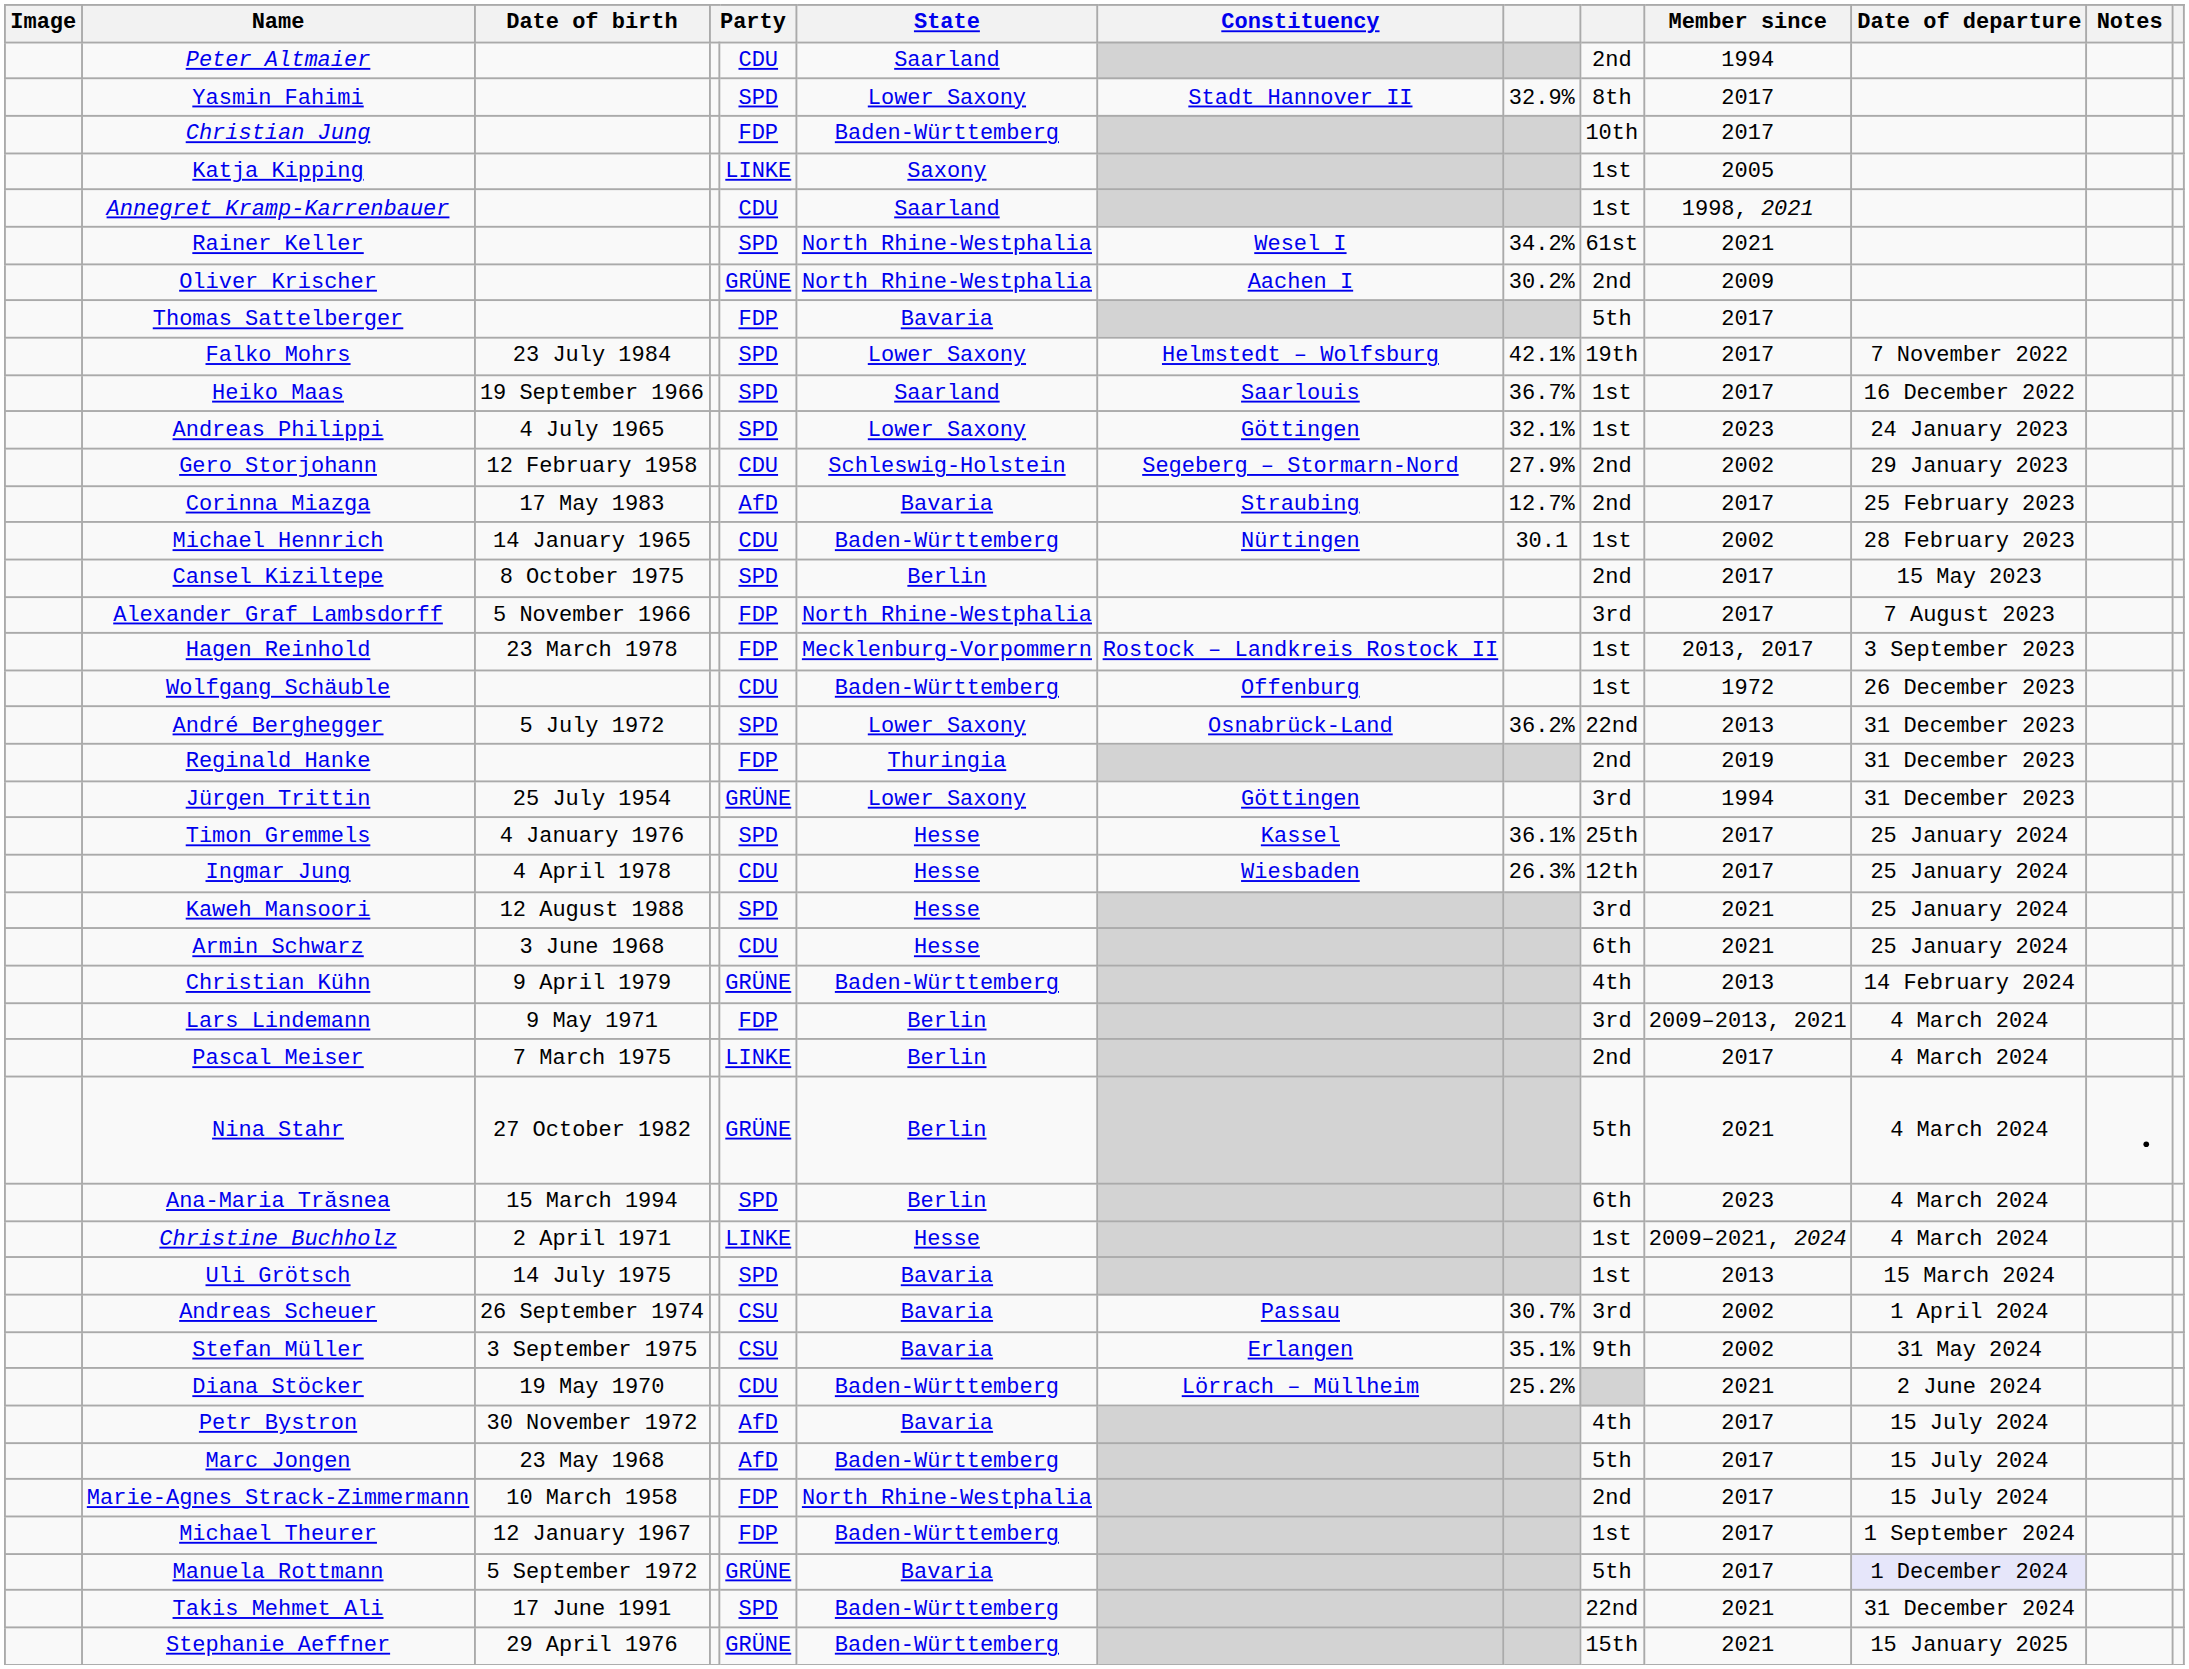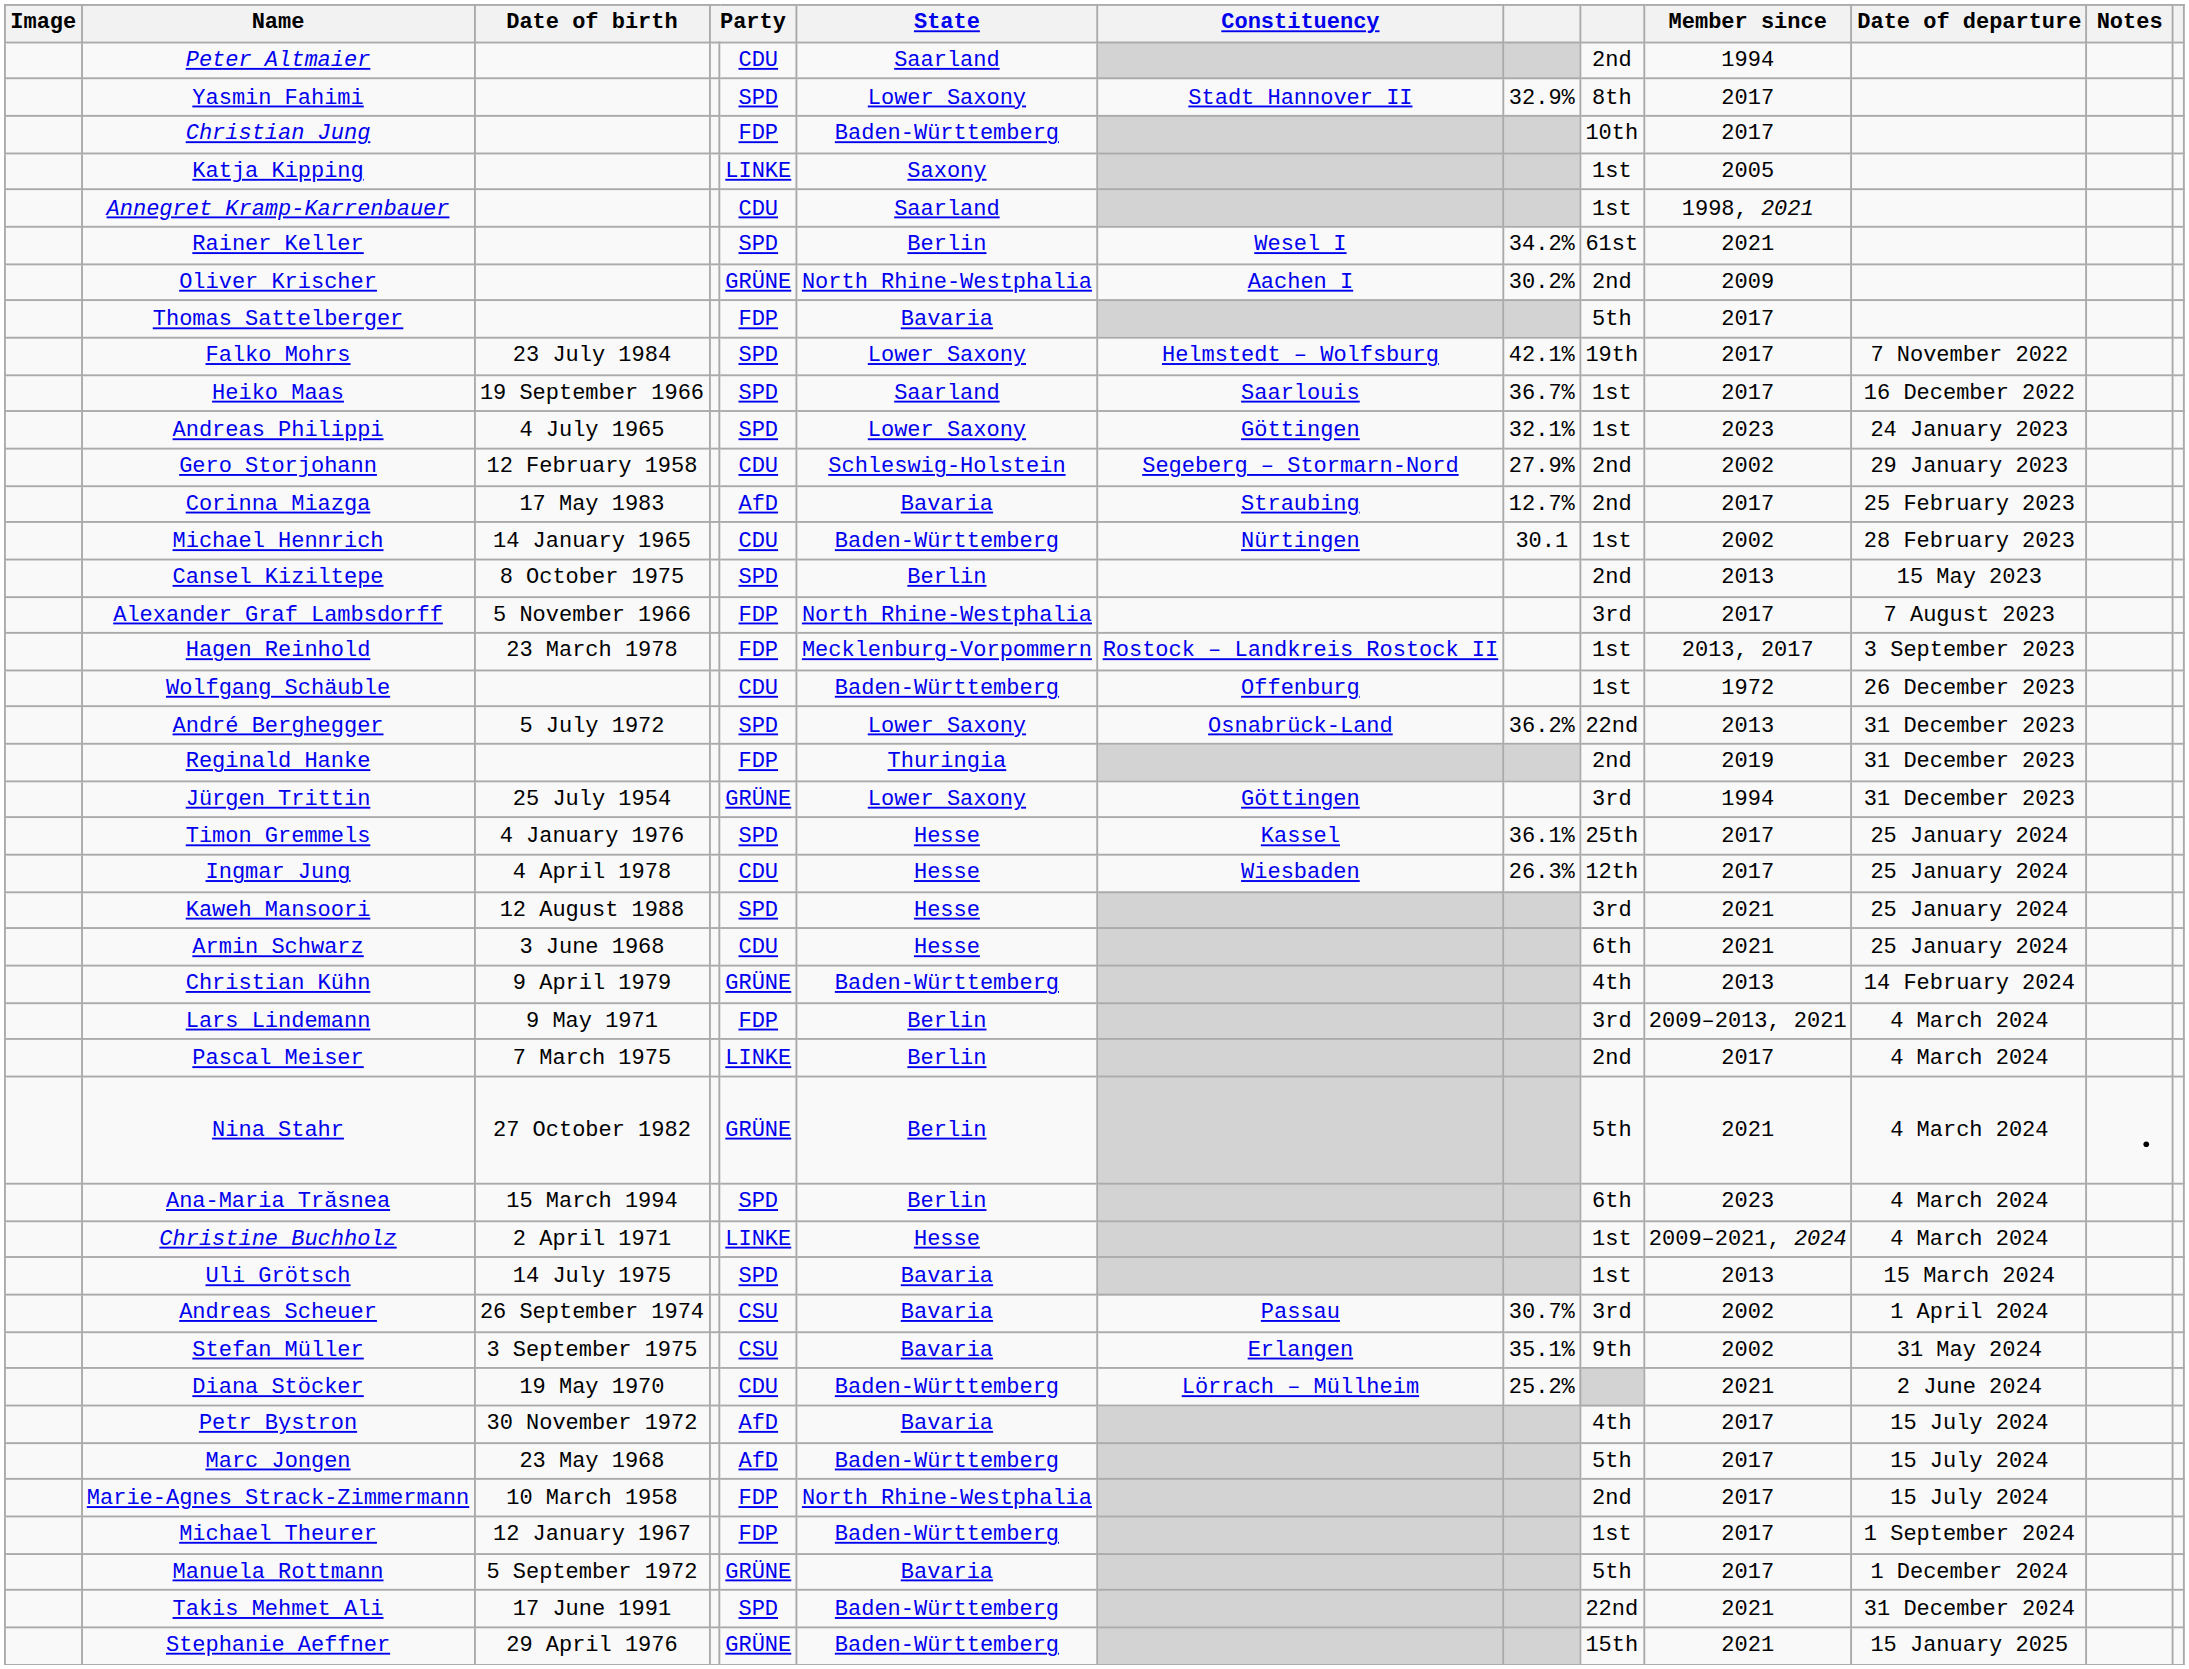(947, 245) North Rhine-Westphalia -> (947, 245) Berlin
(1748, 577) 2017 -> (1748, 577) 2013
(1969, 1572) lavender background -> (1969, 1572) no background
